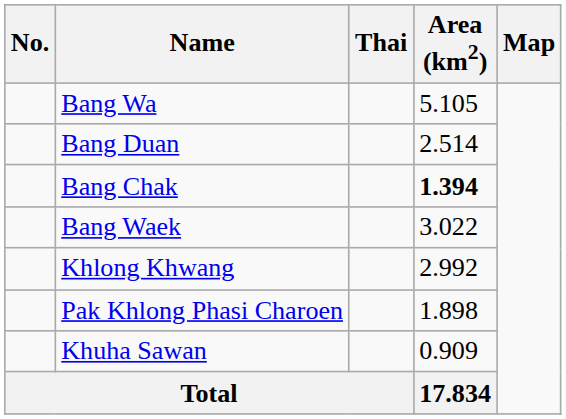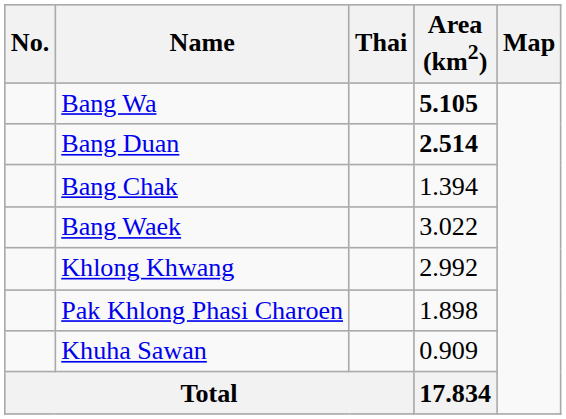(455, 103) normal -> (455, 103) bold
(455, 145) normal -> (455, 145) bold
(455, 186) bold -> (455, 186) normal
